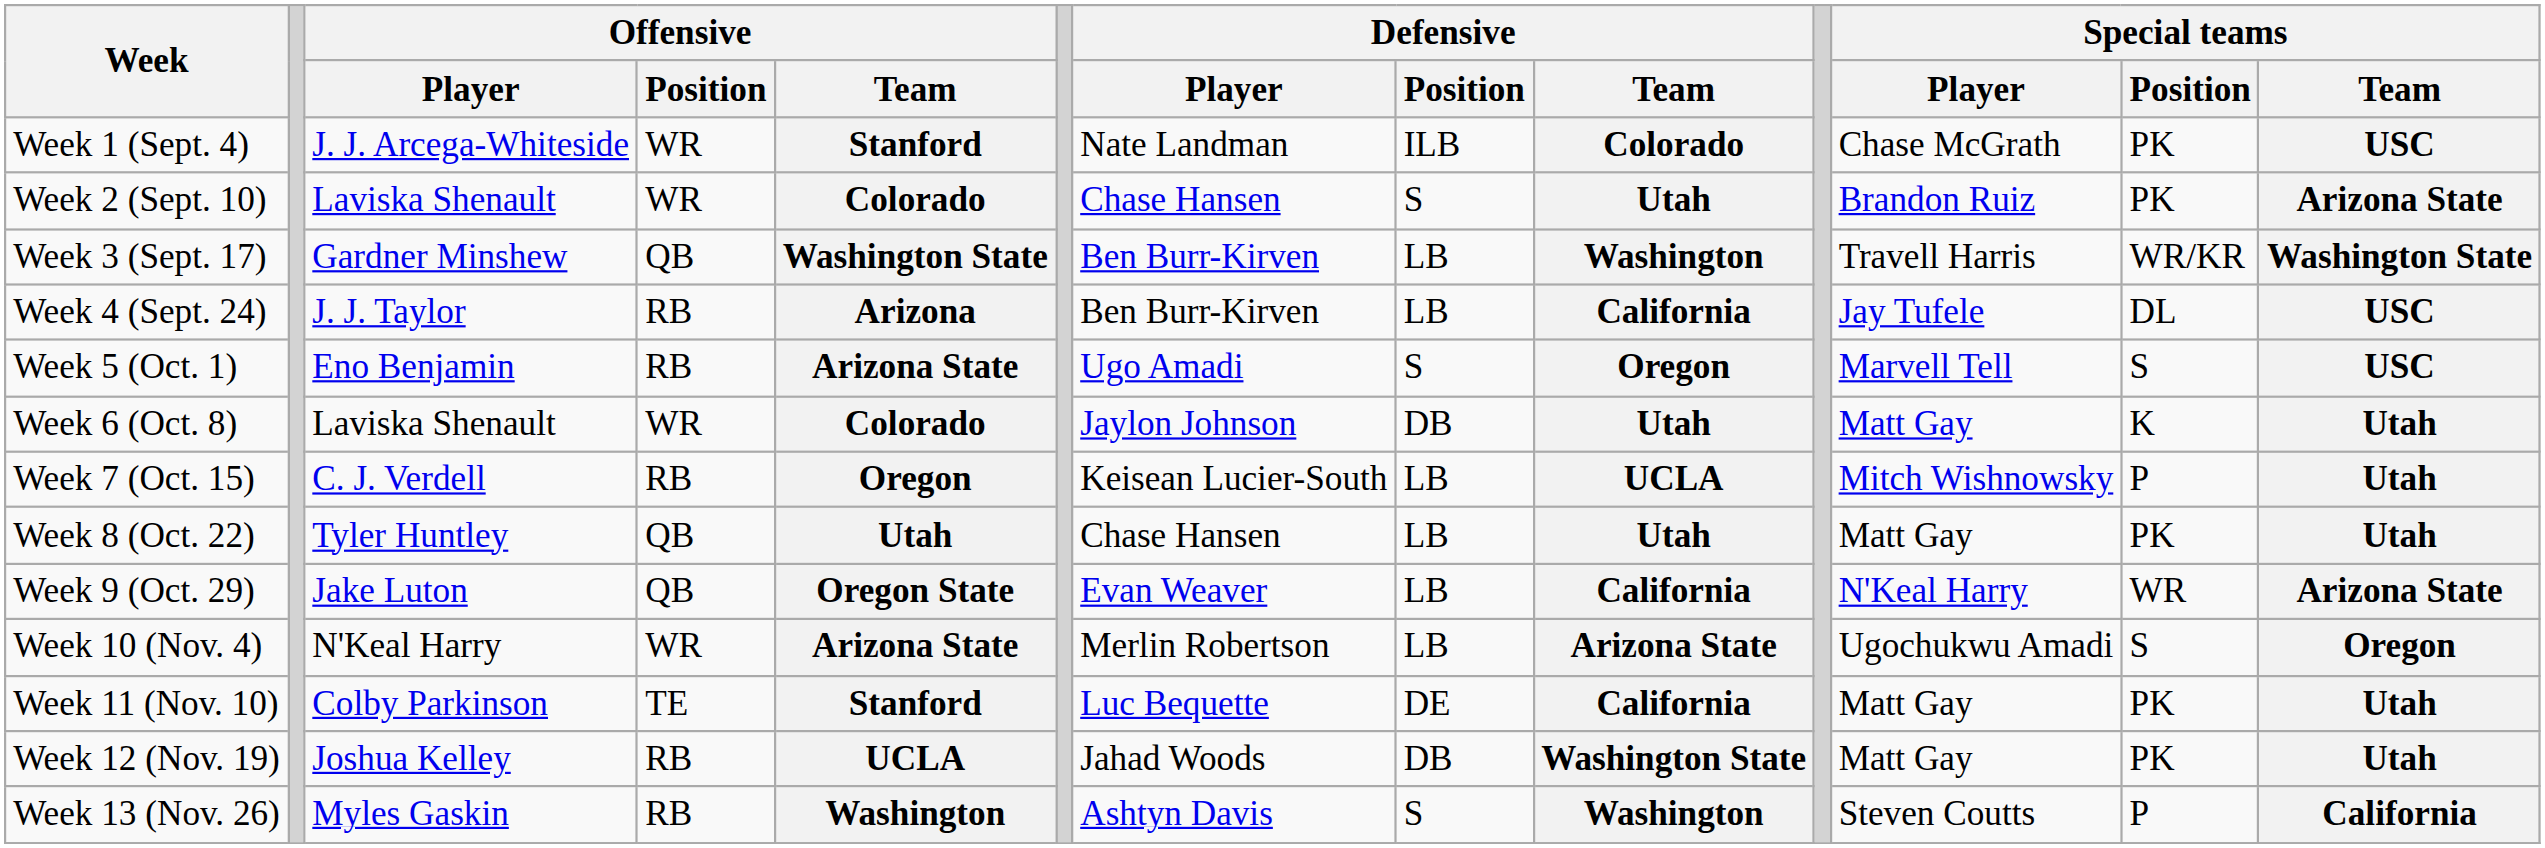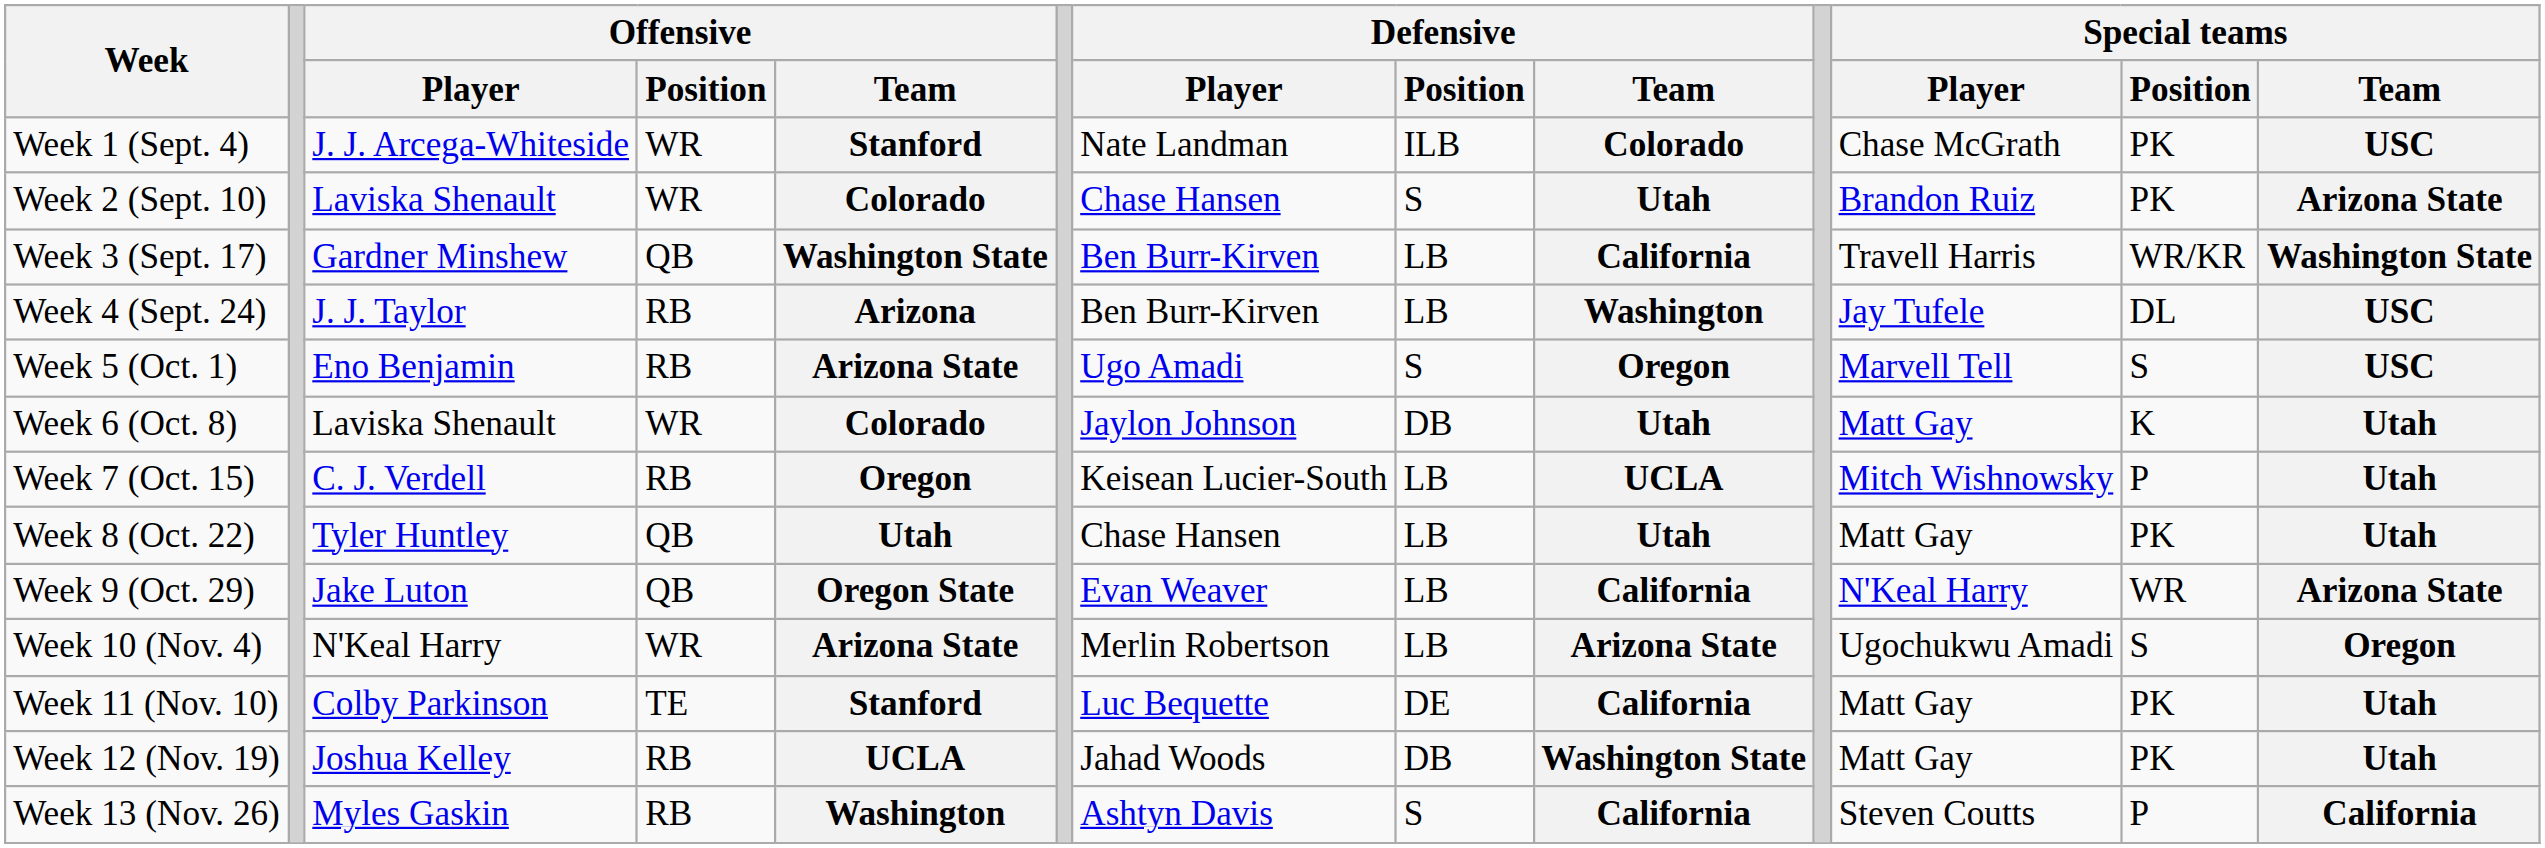(1674, 255) Washington -> (1674, 255) California
(1674, 311) California -> (1674, 311) Washington
(1674, 813) Washington -> (1674, 813) California
